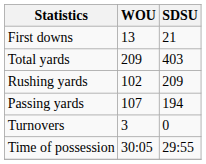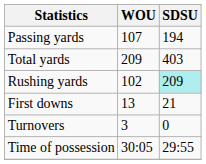rows swapped: (40, 37) <-> (46, 103)
(173, 81) no background -> (173, 81) paleturquoise background
